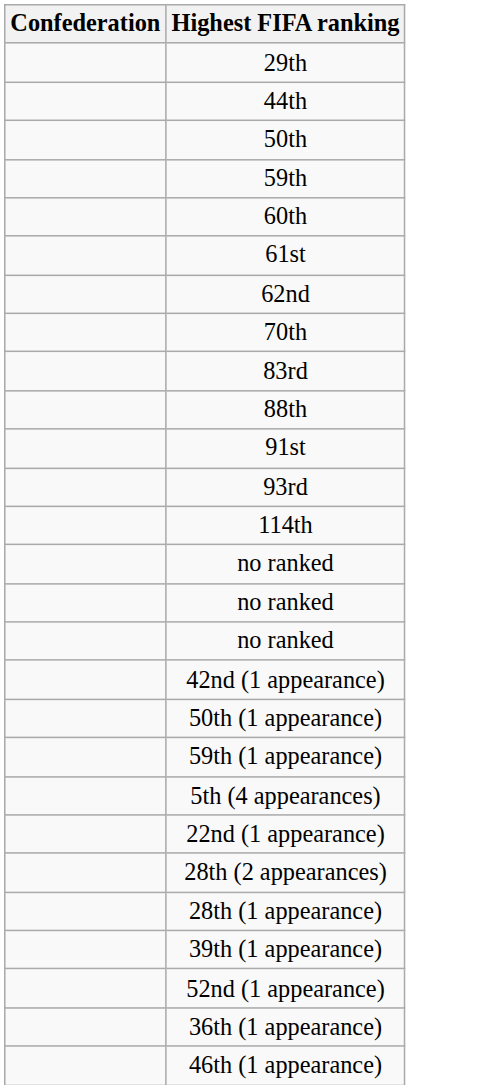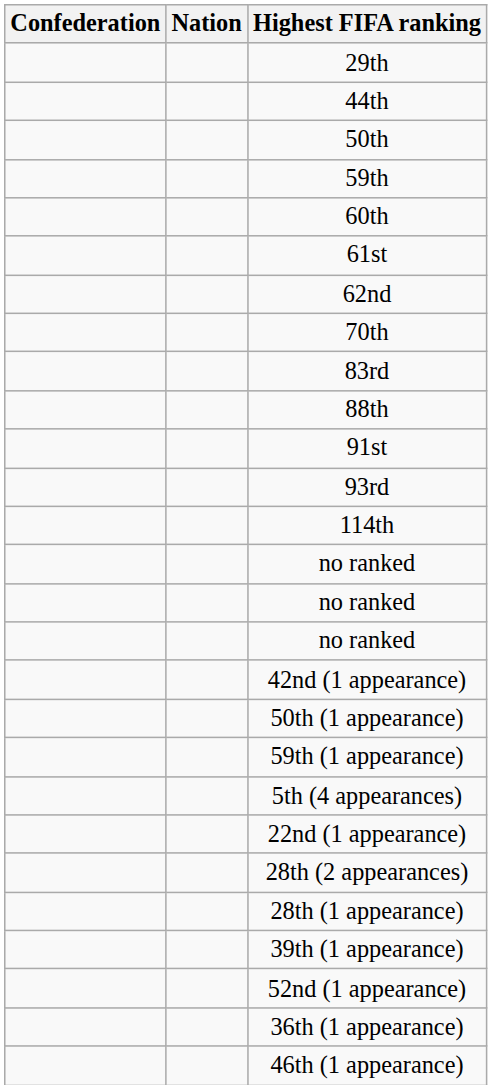+ column: (207, 23)
